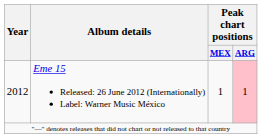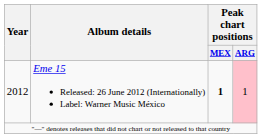(220, 91) normal -> (220, 91) bold
